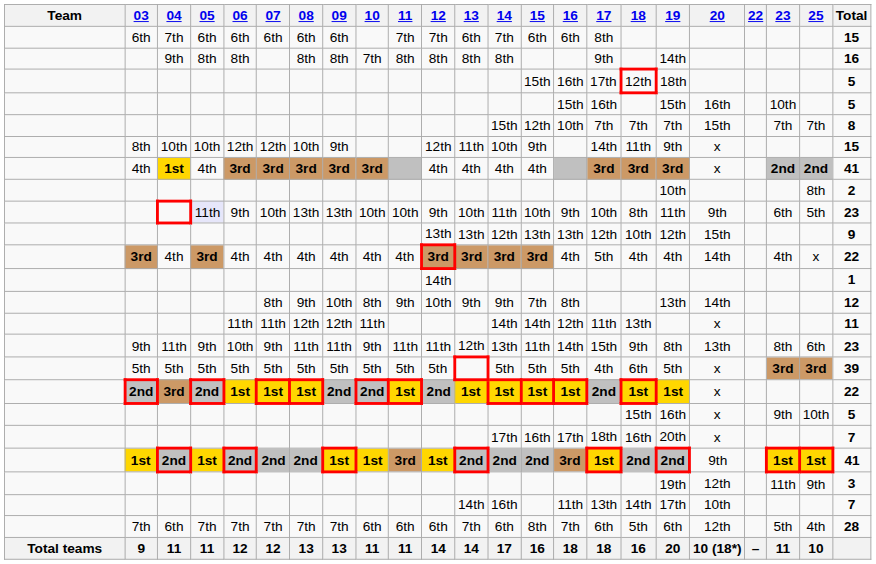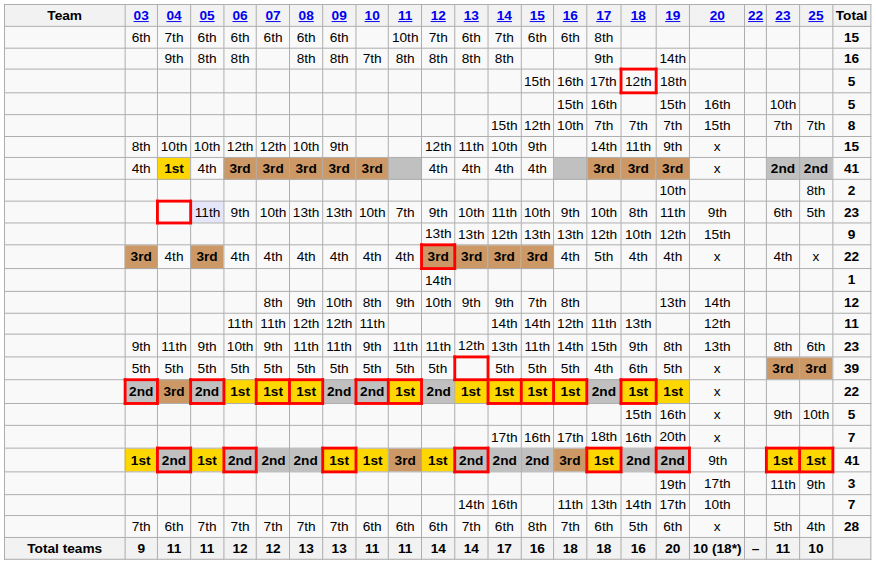(405, 37) 7th -> (405, 37) 10th
(405, 212) 10th -> (405, 212) 7th
(717, 257) 14th -> (717, 257) x
(717, 324) x -> (717, 324) 12th
(717, 483) 12th -> (717, 483) 17th
(717, 527) 12th -> (717, 527) x
